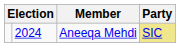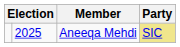(28, 33) 2024 -> (28, 33) 2025
